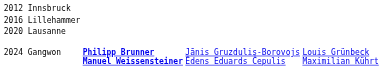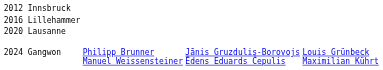(133, 57) bold -> (133, 57) normal
